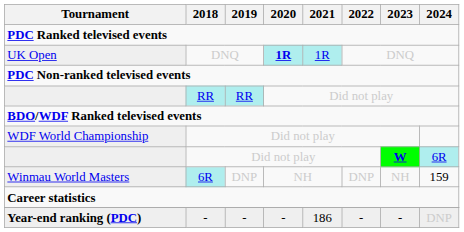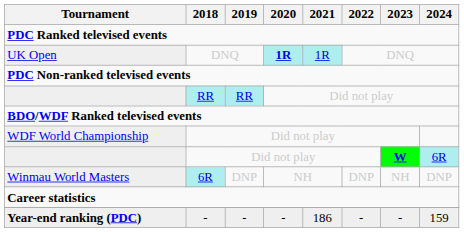(439, 177) 159 -> (439, 177) DNP
(439, 217) DNP -> (439, 217) 159
